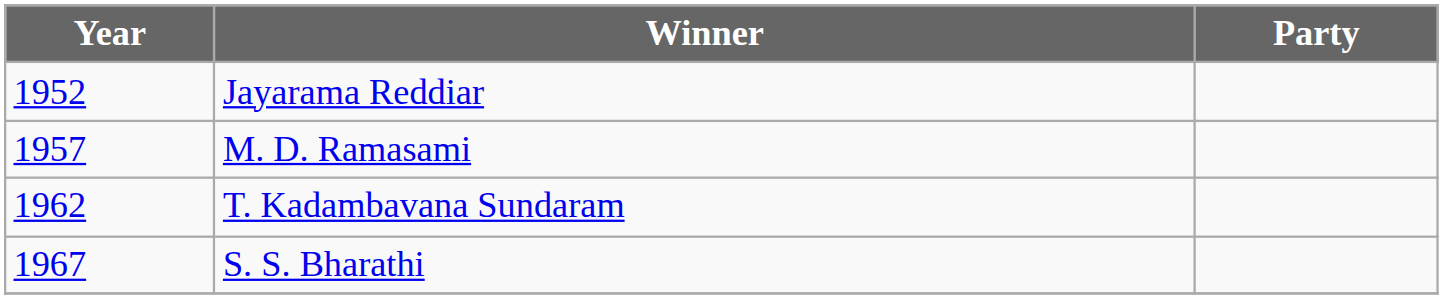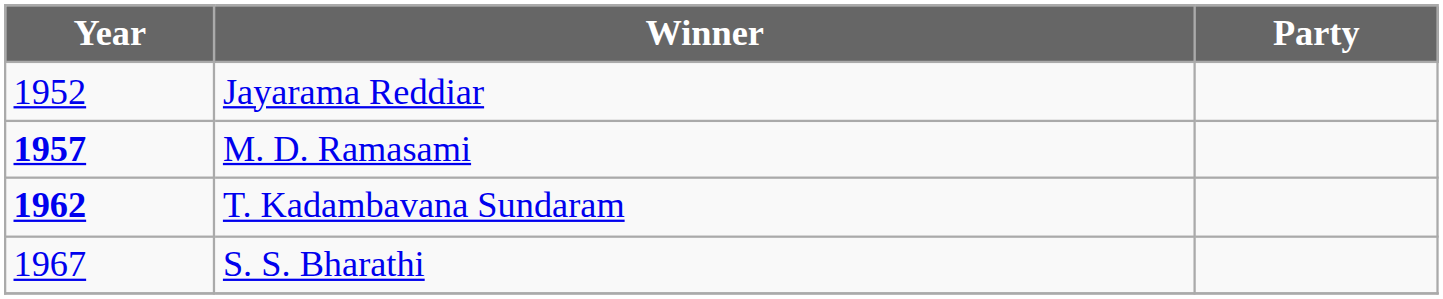(50, 148) normal -> (50, 148) bold
(50, 206) normal -> (50, 206) bold
